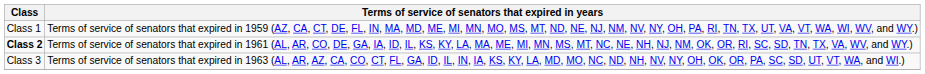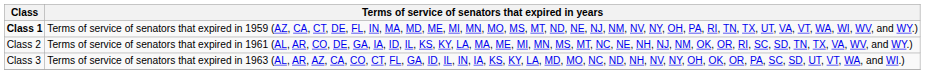(24, 28) normal -> (25, 28) bold
(25, 45) bold -> (24, 45) normal
